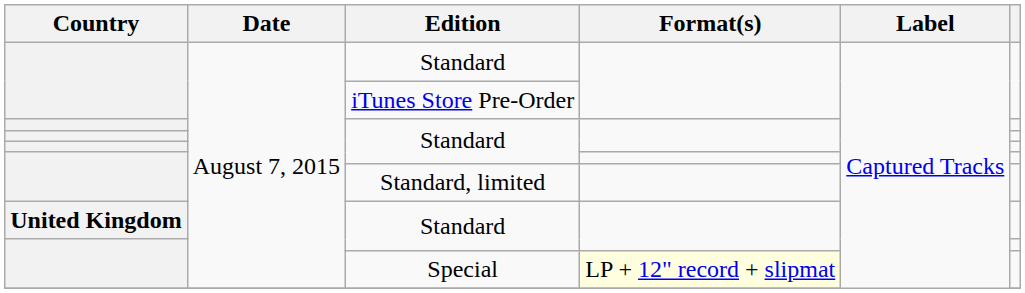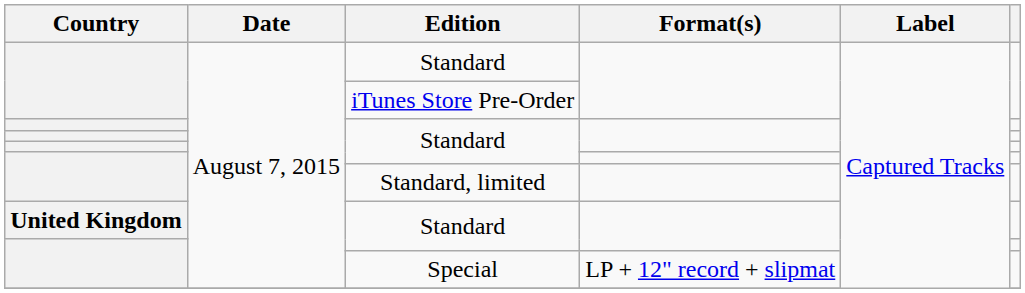(710, 269) lightyellow background -> (710, 269) no background
